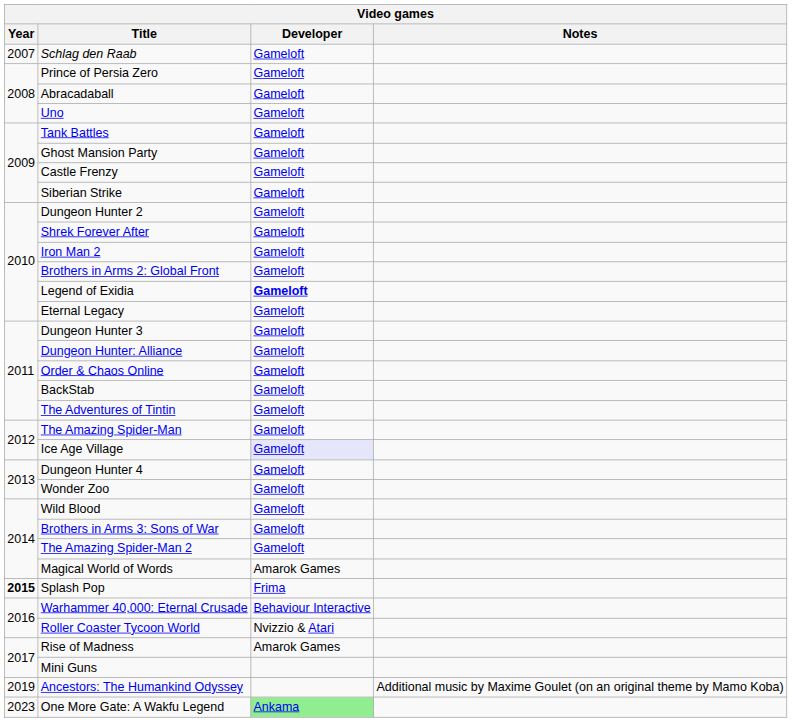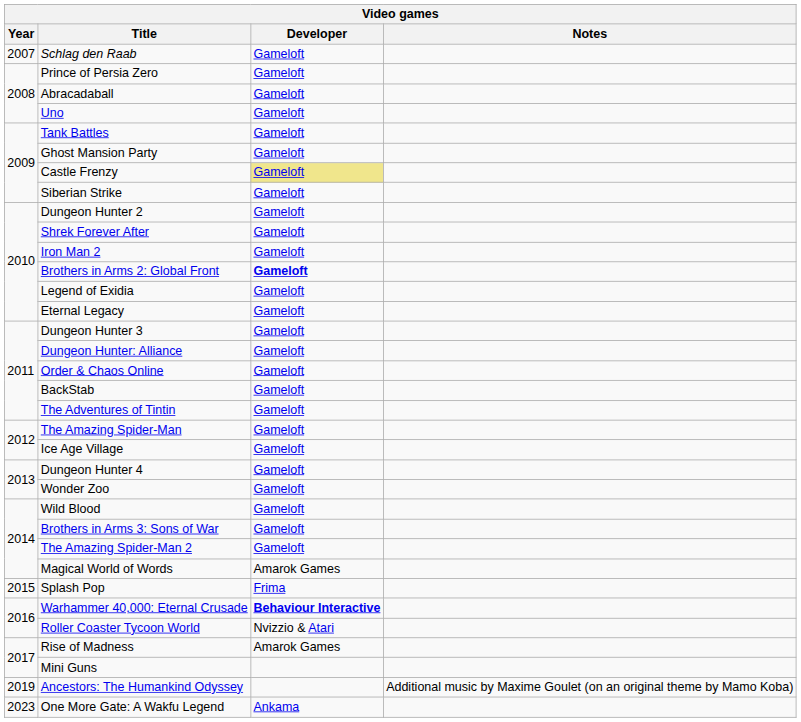(279, 172) no background -> (279, 172) khaki background
(279, 271) normal -> (281, 271) bold
(281, 291) bold -> (279, 291) normal
(279, 449) lavender background -> (279, 449) no background
(21, 588) bold -> (21, 588) normal
(312, 608) normal -> (317, 608) bold
(276, 707) lightgreen background -> (276, 707) no background
